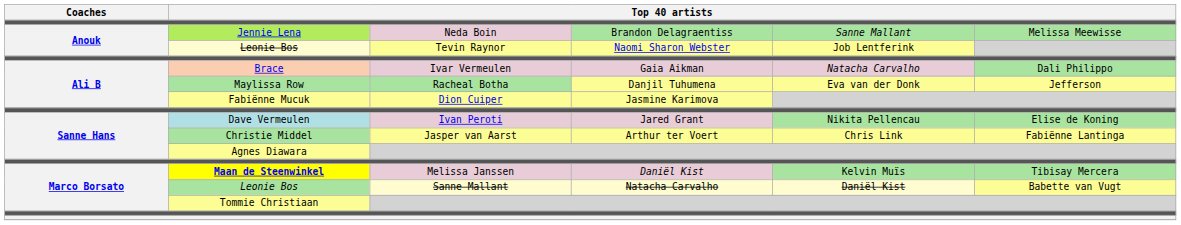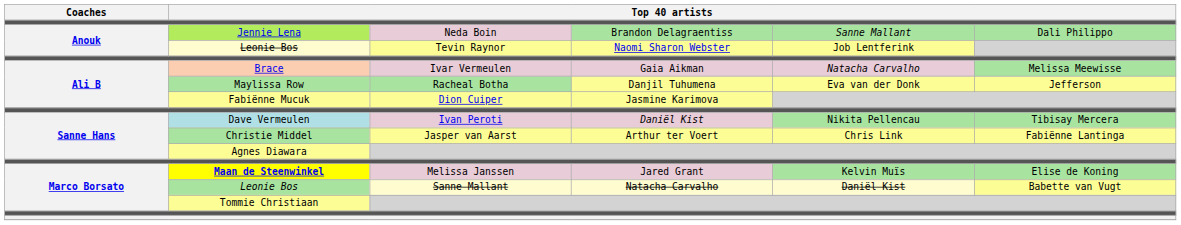(1075, 32) Melissa Meewisse -> (1075, 32) Dali Philippo
(1075, 68) Dali Philippo -> (1075, 68) Melissa Meewisse
(672, 120) Jared Grant -> (672, 120) Daniël Kist
(1075, 120) Elise de Koning -> (1075, 120) Tibisay Mercera
(672, 172) Daniël Kist -> (672, 172) Jared Grant
(1075, 172) Tibisay Mercera -> (1075, 172) Elise de Koning
